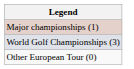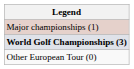(63, 42) normal -> (67, 42) bold
